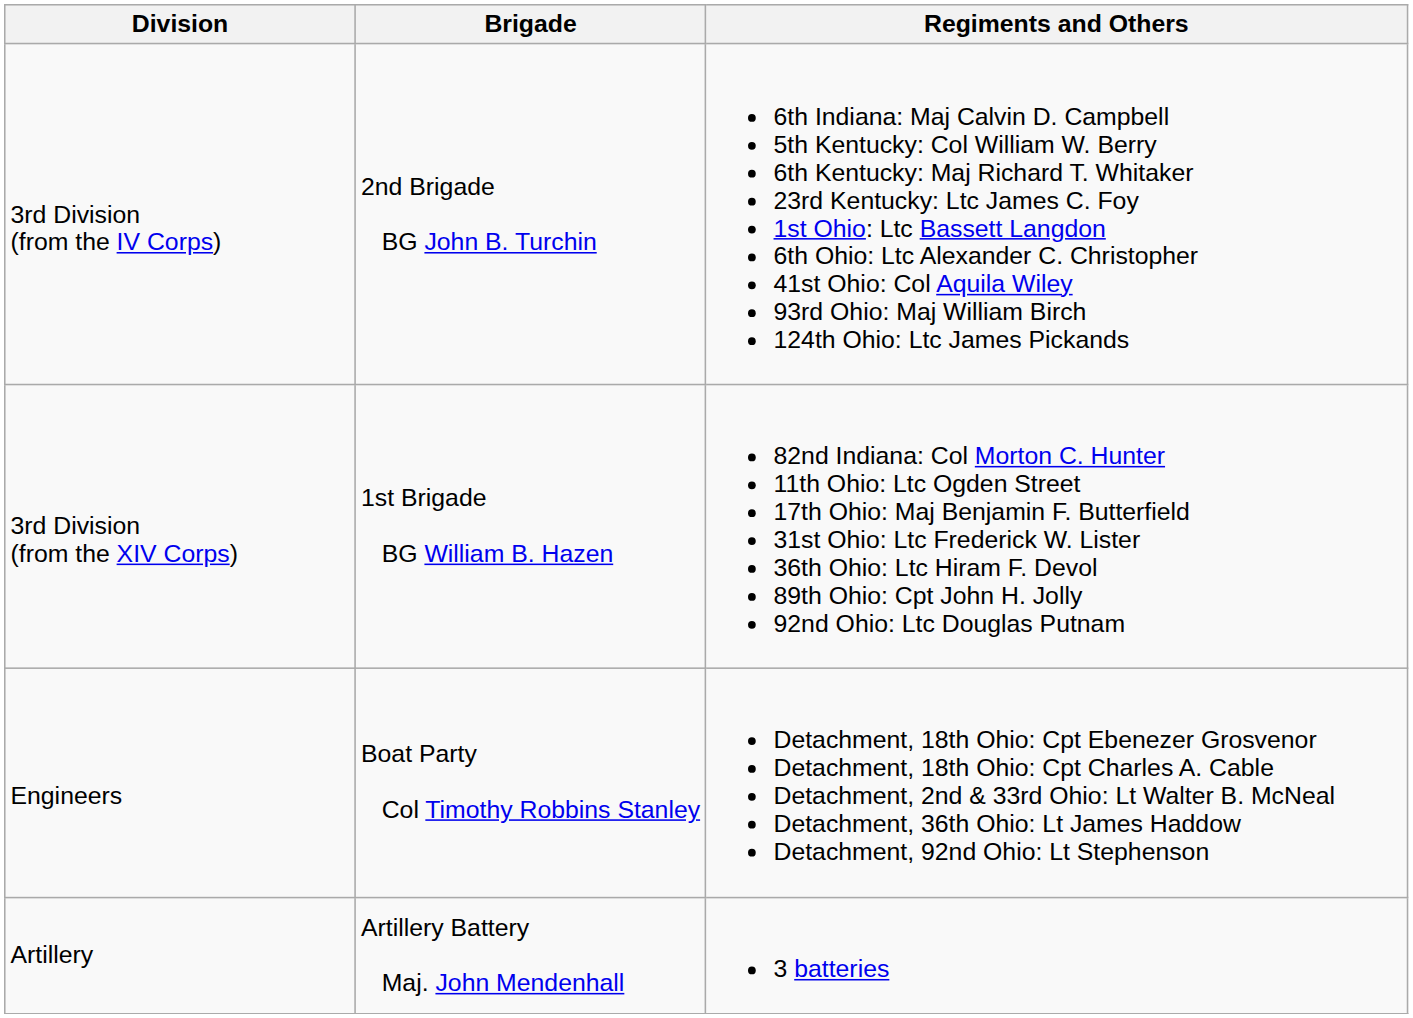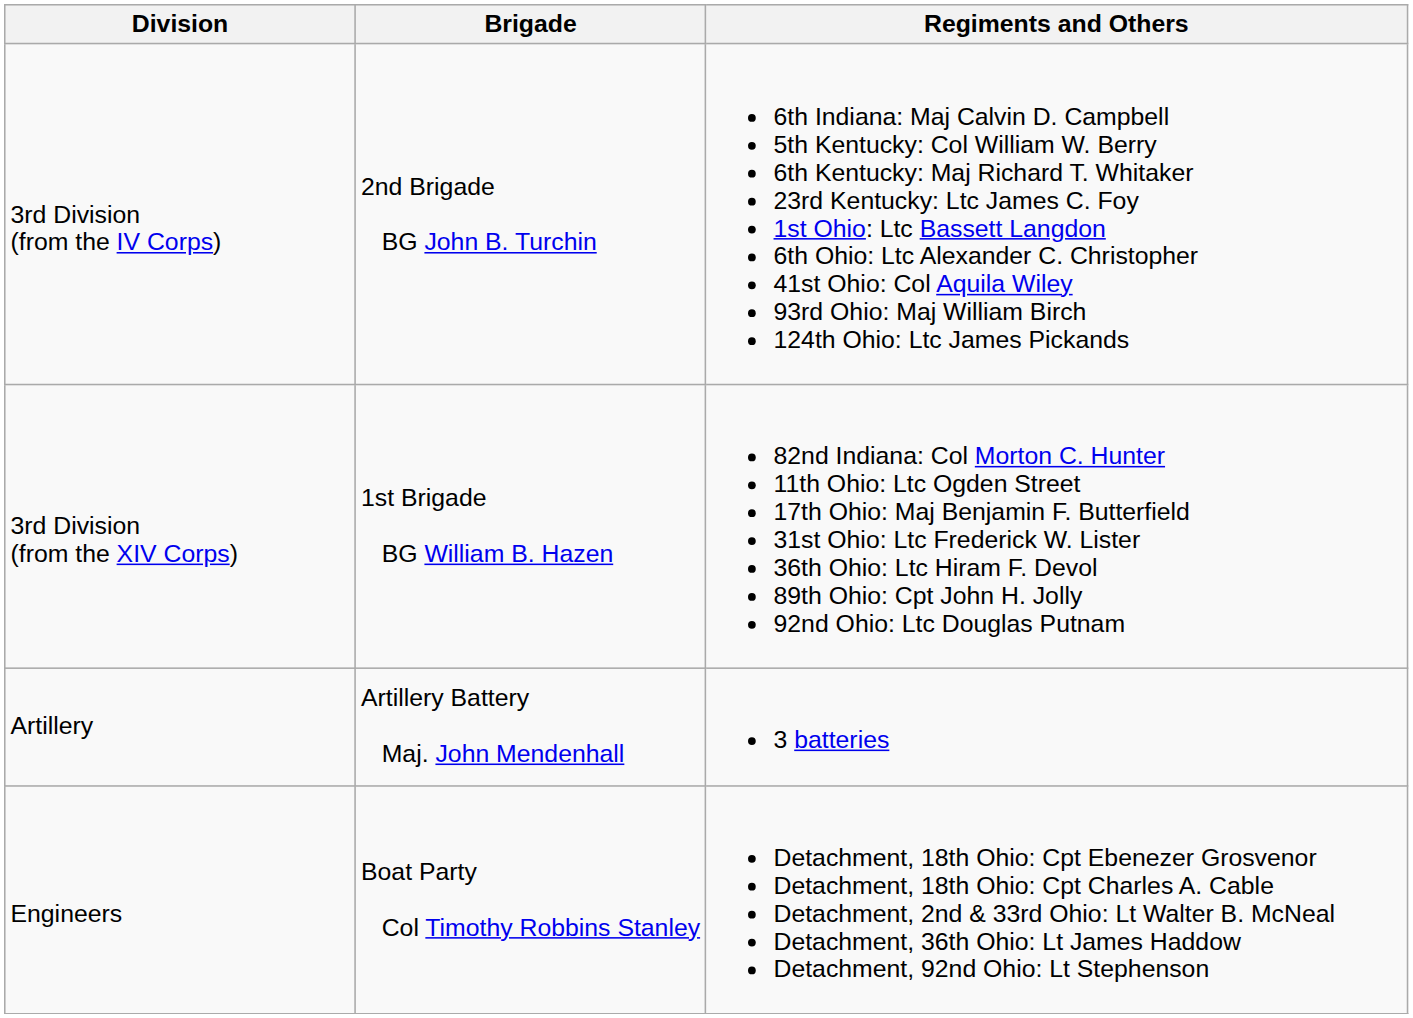rows swapped: (66, 796) <-> (52, 954)
